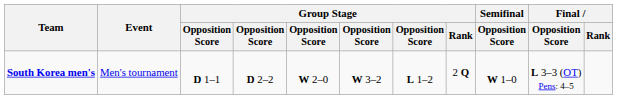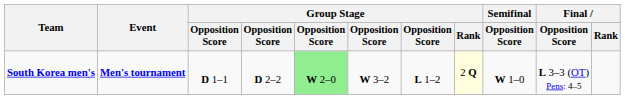(139, 73) normal -> (143, 73) bold
(313, 79) no background -> (321, 79) lightgreen background
(461, 73) no background -> (468, 73) lightyellow background
